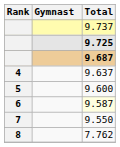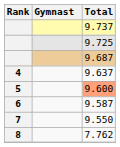(99, 43) bold -> (99, 43) normal
(99, 58) bold -> (99, 58) normal
(99, 89) no background -> (99, 89) lightsalmon background
(99, 105) lightyellow background -> (99, 105) no background
